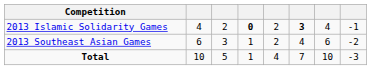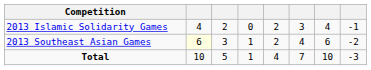(250, 27) bold -> (250, 27) normal
(302, 27) bold -> (302, 27) normal
(199, 42) no background -> (199, 42) lightyellow background
